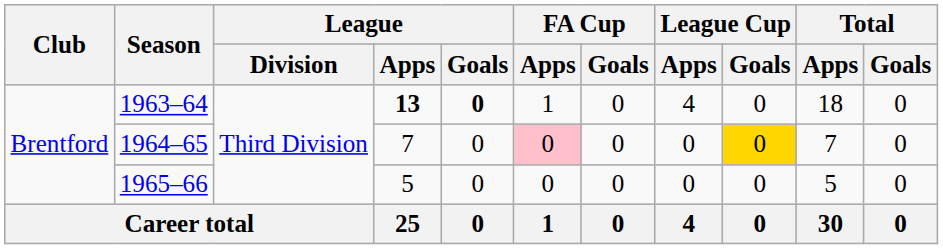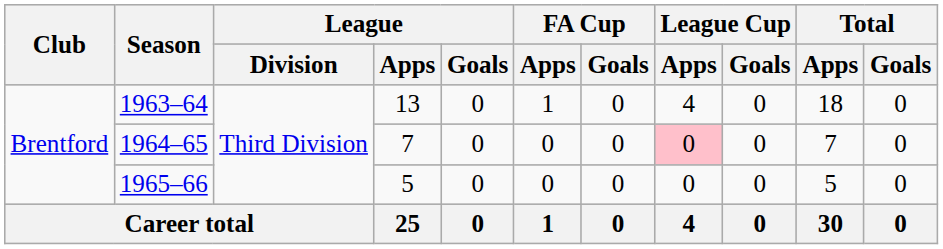(407, 104) bold -> (407, 104) normal
(478, 104) bold -> (478, 104) normal
(548, 143) pink background -> (548, 143) no background
(689, 143) no background -> (689, 143) pink background
(760, 143) gold background -> (760, 143) no background
